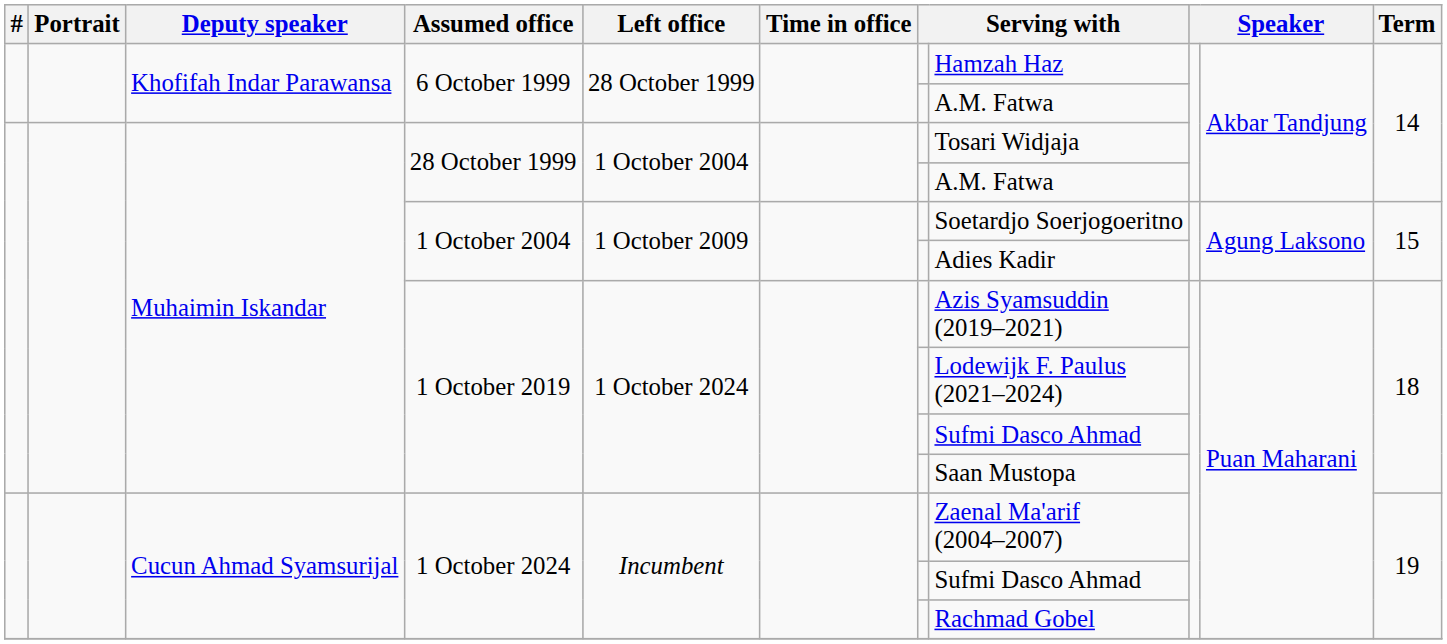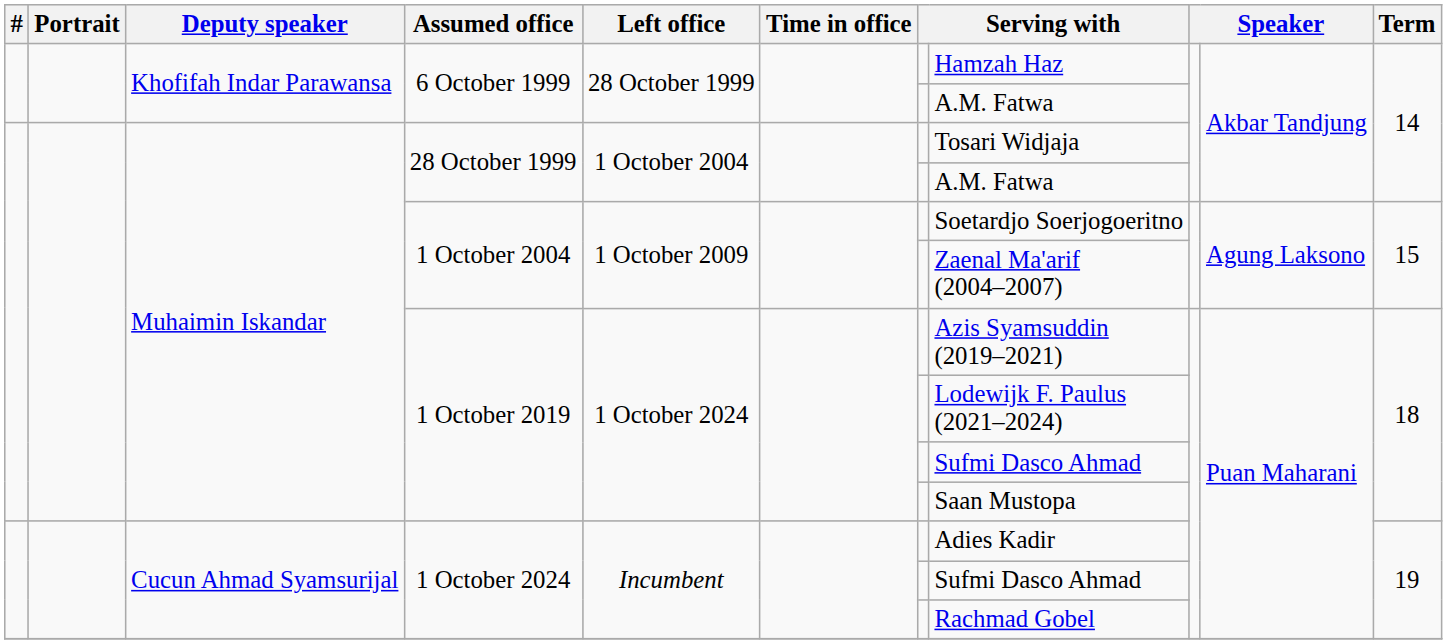(995, 260) Adies Kadir -> (1007, 274) Zaenal Ma'arif (2004–2007)
(1007, 526) Zaenal Ma'arif (2004–2007) -> (995, 540) Adies Kadir
